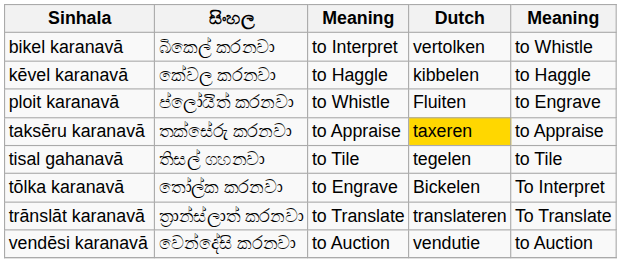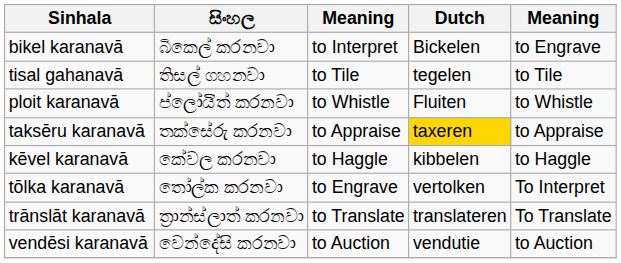(449, 46) vertolken -> (446, 46) Bickelen
(554, 46) to Whistle -> (558, 46) to Engrave
rows swapped: (68, 74) <-> (66, 159)
(558, 103) to Engrave -> (554, 103) to Whistle
(446, 187) Bickelen -> (449, 187) vertolken
